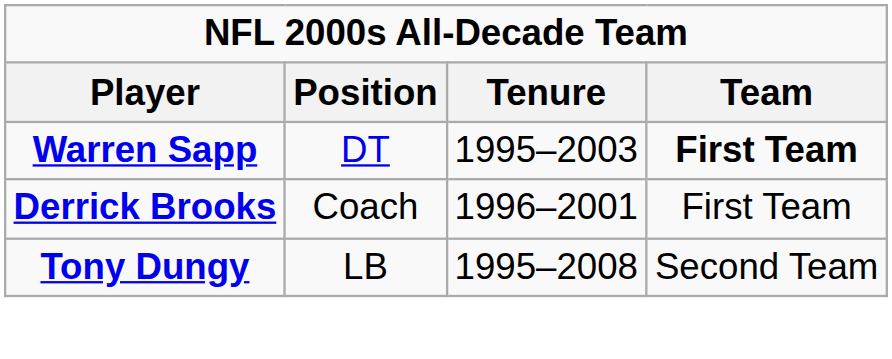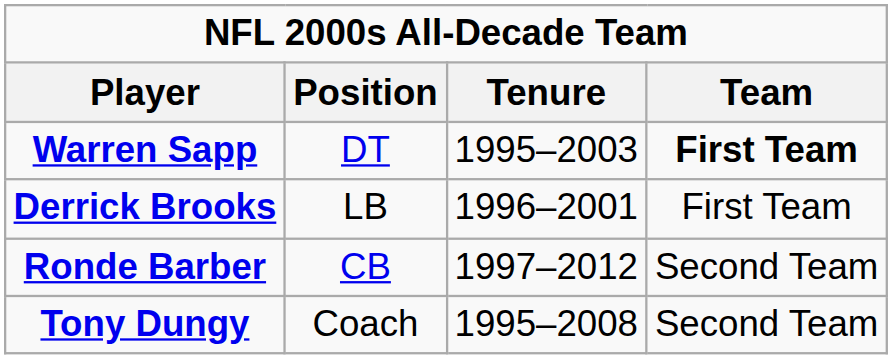(365, 207) Coach -> (365, 207) LB
+ row: (145, 265)
(365, 265) LB -> (365, 324) Coach
